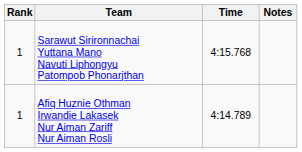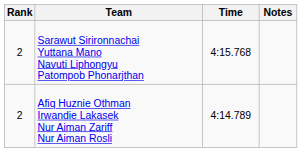(20, 52) 1 -> (20, 52) 2
(20, 115) 1 -> (20, 115) 2
